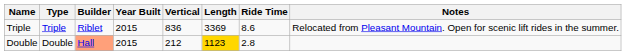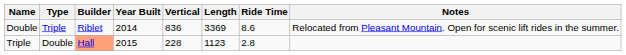(19, 27) Triple -> (22, 27) Double
(126, 27) 2015 -> (126, 27) 2014
(22, 43) Double -> (19, 43) Triple
(173, 43) 212 -> (173, 43) 228
(215, 43) gold background -> (215, 43) no background
